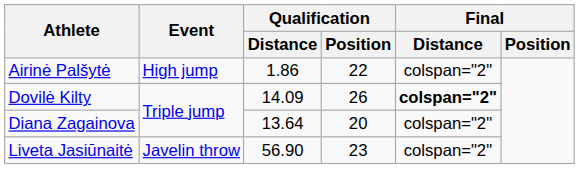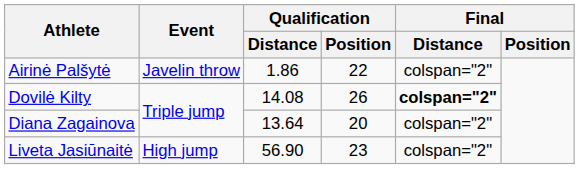(180, 71) High jump -> (191, 71) Javelin throw
(283, 97) 14.09 -> (283, 97) 14.08
(191, 150) Javelin throw -> (180, 150) High jump
